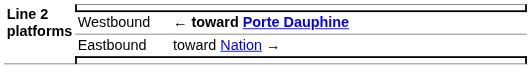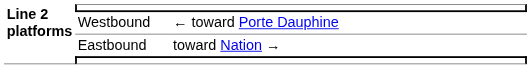(261, 22) bold -> (256, 22) normal
